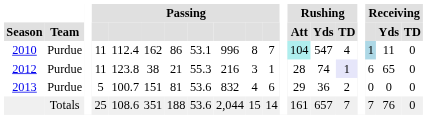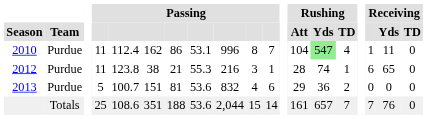(299, 50) paleturquoise background -> (299, 50) no background
(323, 50) no background -> (323, 50) lightgreen background
(371, 50) lightblue background -> (371, 50) no background
(347, 68) lavender background -> (347, 68) no background
